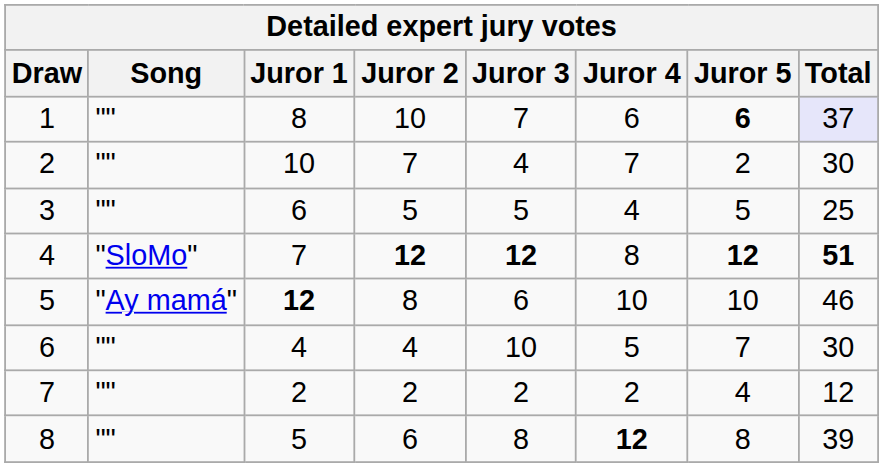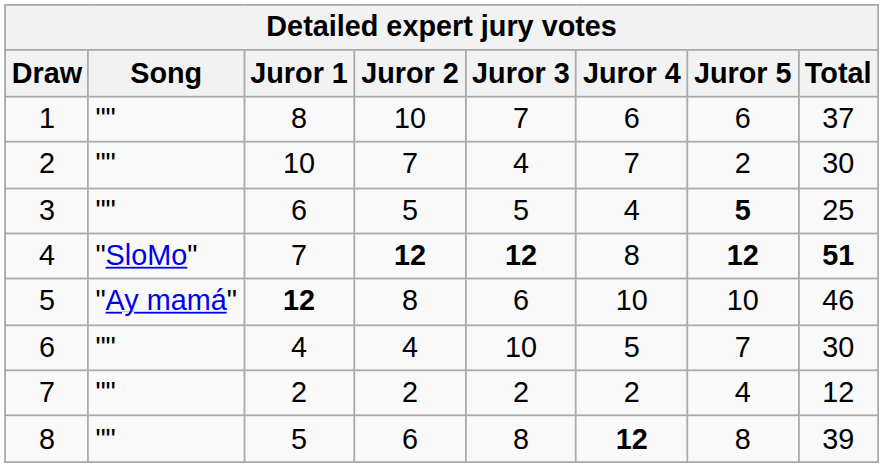(743, 118) bold -> (743, 118) normal
(838, 118) lavender background -> (838, 118) no background
(743, 210) normal -> (743, 210) bold
